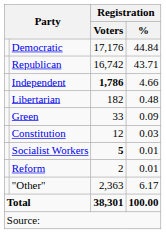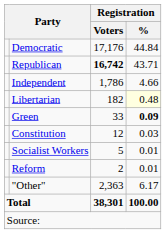(108, 64) normal -> (108, 64) bold
(111, 82) bold -> (111, 82) normal
(149, 99) no background -> (149, 99) lightyellow background
(149, 116) normal -> (149, 116) bold
(121, 151) bold -> (121, 151) normal
